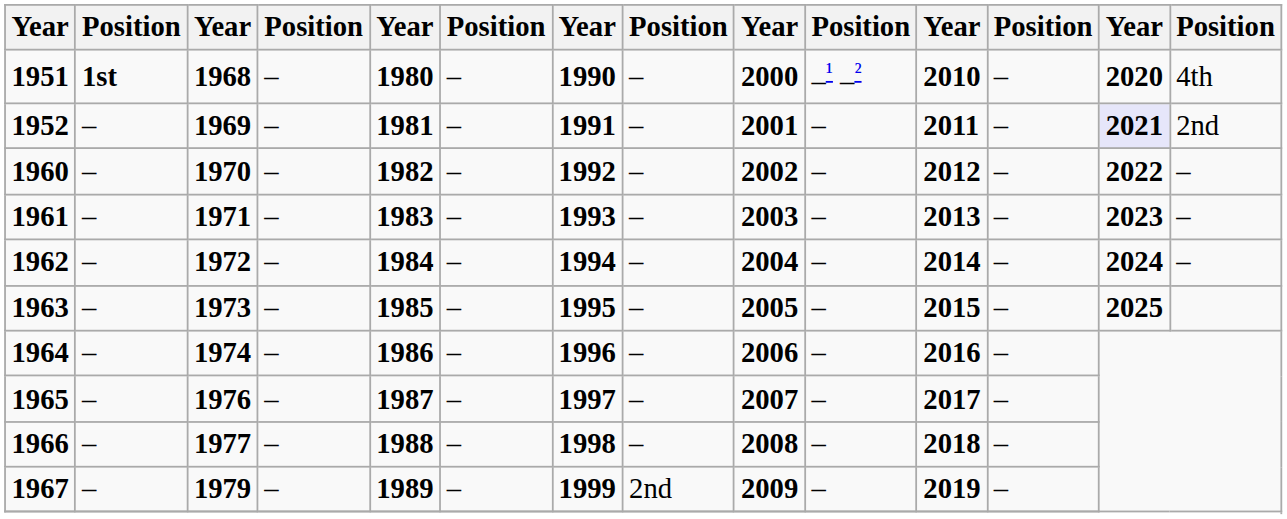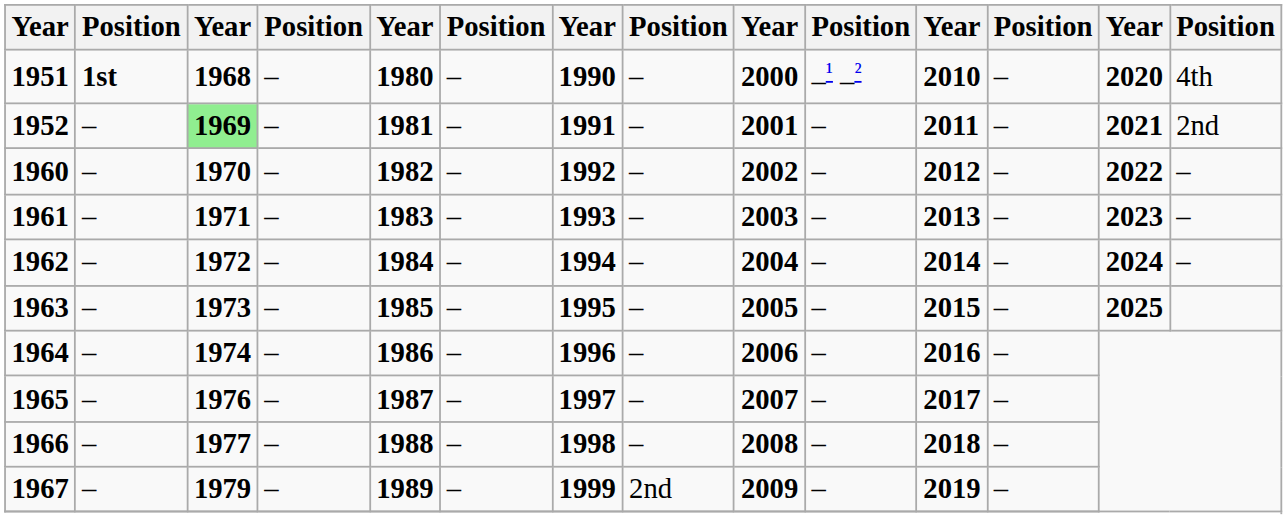(223, 125) no background -> (223, 125) lightgreen background
(1134, 125) lavender background -> (1134, 125) no background
